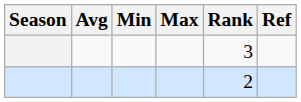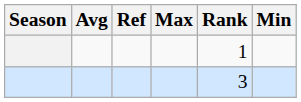columns swapped: (134, 19) <-> (277, 19)
(248, 50) 3 -> (243, 50) 1
(248, 81) 2 -> (243, 81) 3
